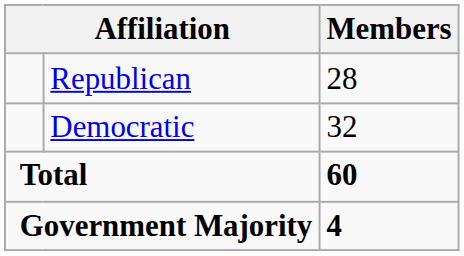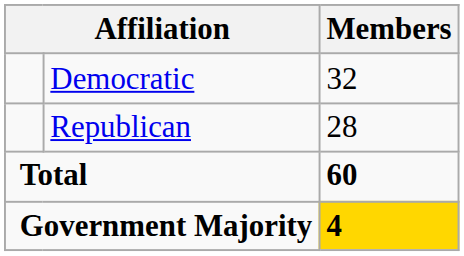rows swapped: (122, 126) <-> (121, 77)
(334, 224) no background -> (334, 224) gold background
